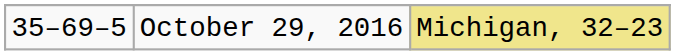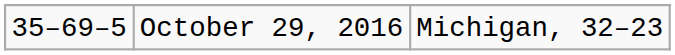(540, 27) khaki background -> (540, 27) no background
